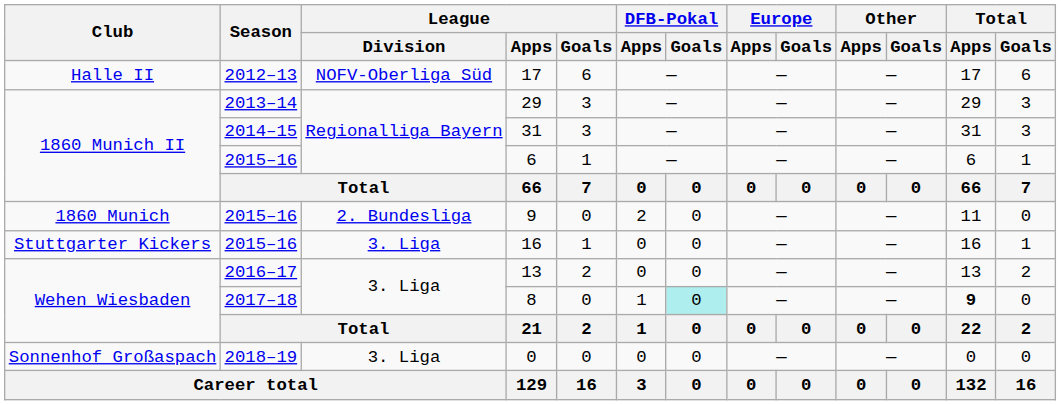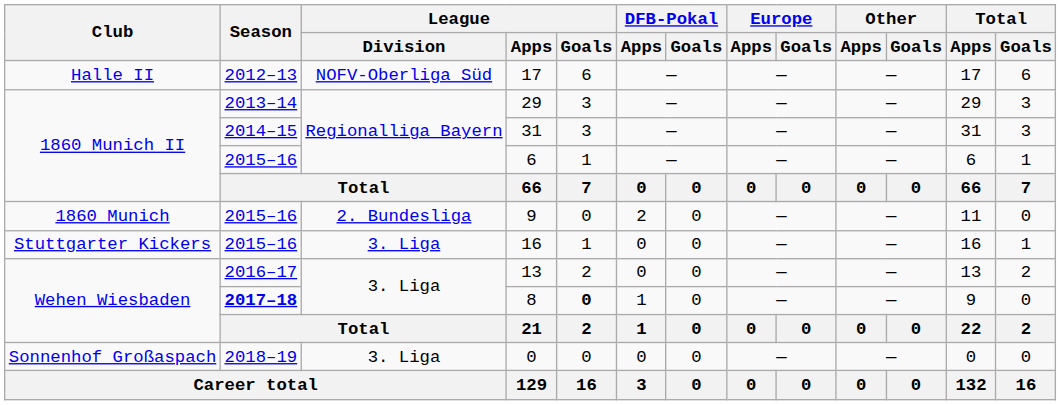(261, 301) normal -> (261, 301) bold
(586, 301) normal -> (586, 301) bold
(696, 301) paleturquoise background -> (696, 301) no background
(971, 301) bold -> (971, 301) normal
